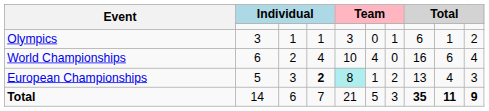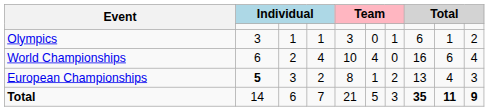(257, 77) normal -> (257, 77) bold
(321, 77) bold -> (321, 77) normal
(350, 77) paleturquoise background -> (350, 77) no background
